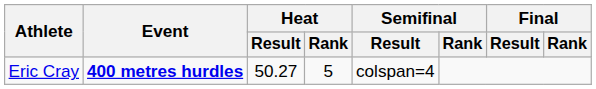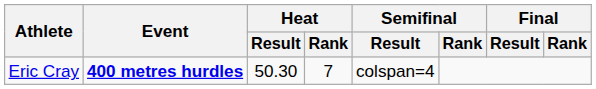(276, 71) 50.27 -> (276, 71) 50.30
(328, 71) 5 -> (328, 71) 7
